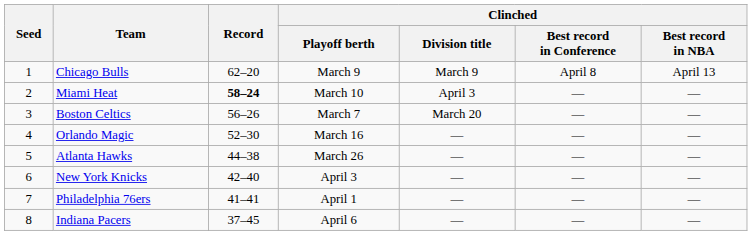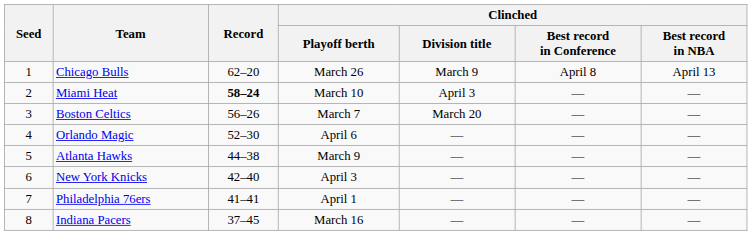(339, 72) March 9 -> (339, 72) March 26
(339, 135) March 16 -> (339, 135) April 6
(339, 156) March 26 -> (339, 156) March 9
(339, 219) April 6 -> (339, 219) March 16
